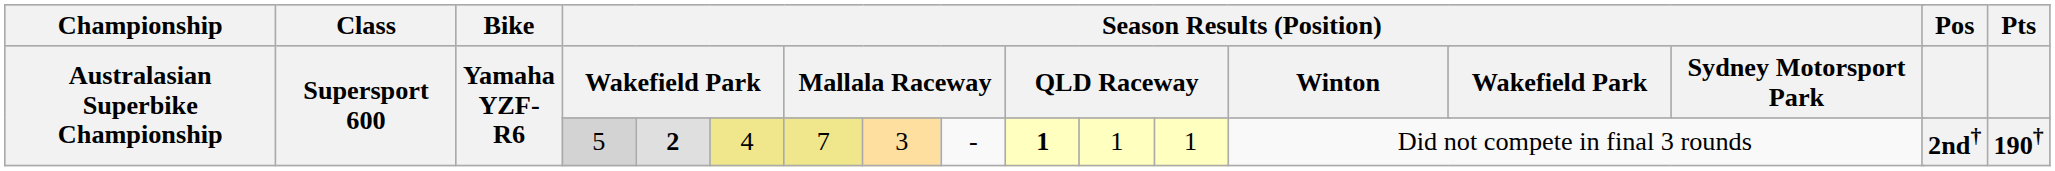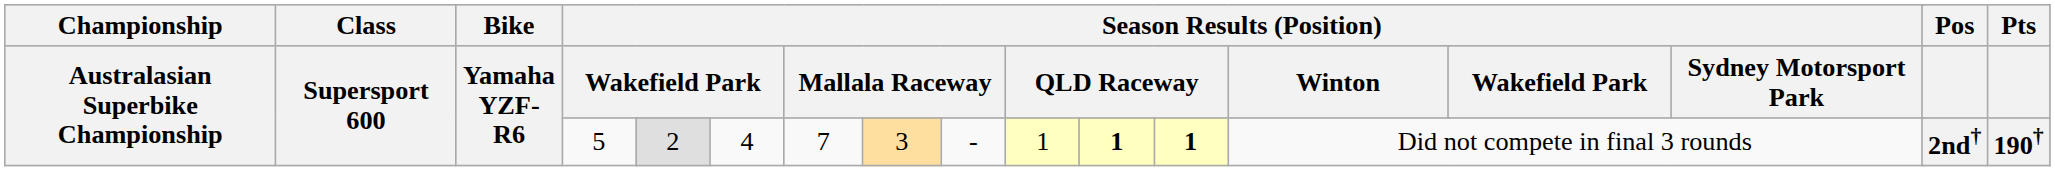(599, 141) lightgrey background -> (599, 141) no background
(673, 141) bold -> (673, 141) normal
(747, 141) khaki background -> (747, 141) no background
(823, 141) khaki background -> (823, 141) no background
(1043, 141) bold -> (1043, 141) normal
(1117, 141) normal -> (1117, 141) bold
(1191, 141) normal -> (1191, 141) bold
